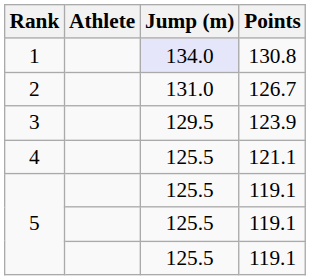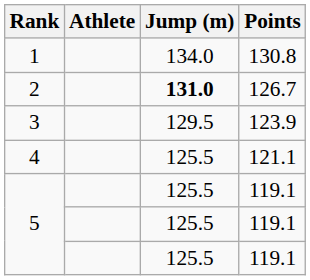(190, 55) lavender background -> (190, 55) no background
(190, 88) normal -> (190, 88) bold
